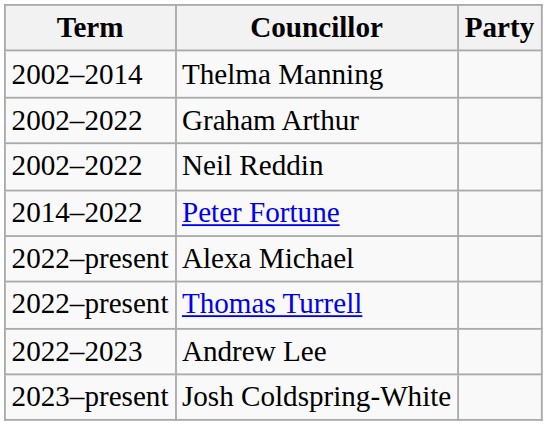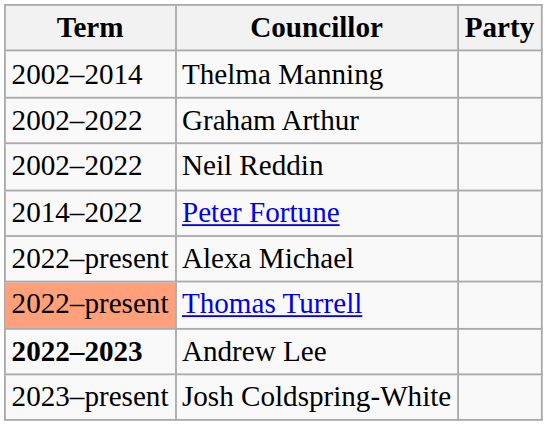(90, 304) no background -> (90, 304) lightsalmon background
(77, 350) normal -> (77, 350) bold
